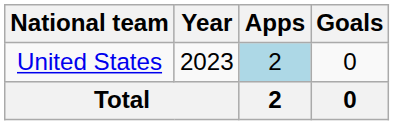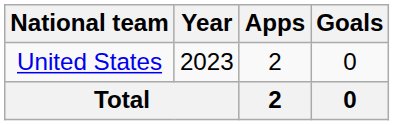(275, 61) lightblue background -> (275, 61) no background
